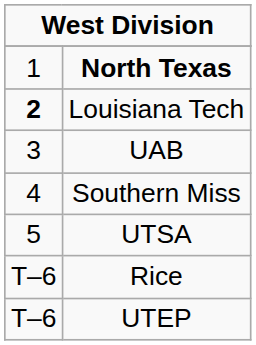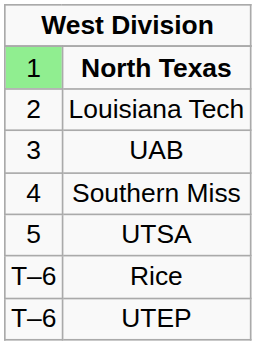(34, 67) no background -> (34, 67) lightgreen background
(34, 109) bold -> (34, 109) normal
